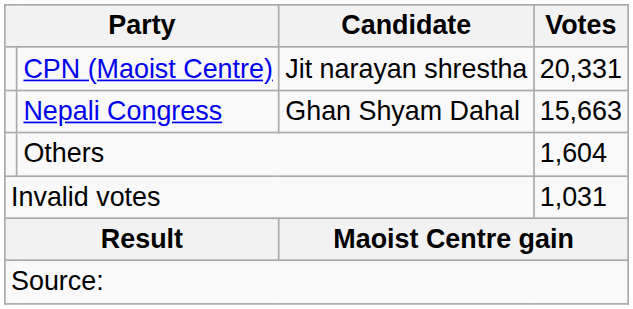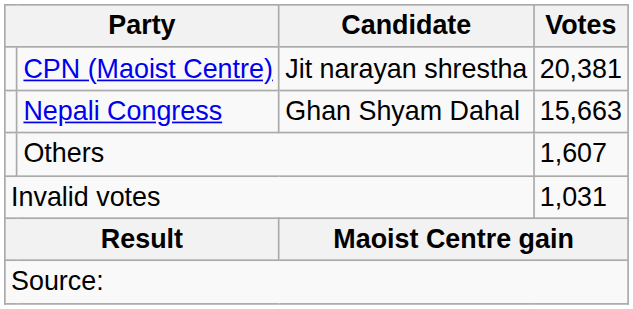(581, 68) 20,331 -> (581, 68) 20,381
(573, 153) 1,604 -> (573, 153) 1,607
